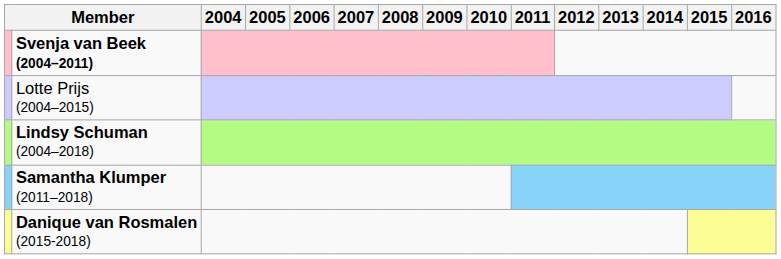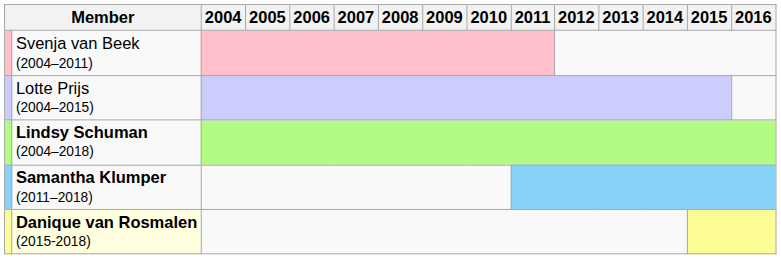(81, 52) bold -> (78, 52) normal
(107, 231) no background -> (107, 231) lightyellow background
